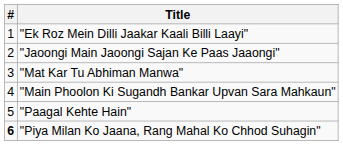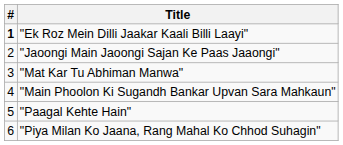(11, 34) normal -> (11, 34) bold
(11, 131) bold -> (11, 131) normal
